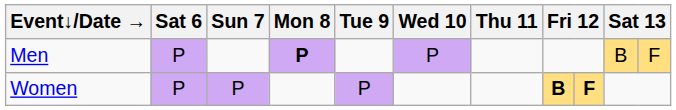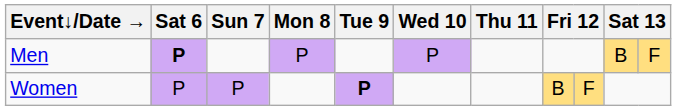(179, 55) normal -> (179, 55) bold
(302, 55) bold -> (302, 55) normal
(364, 89) normal -> (364, 89) bold
(558, 89) bold -> (558, 89) normal
(589, 89) bold -> (589, 89) normal
